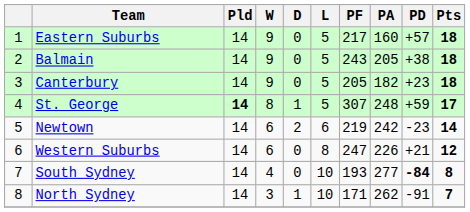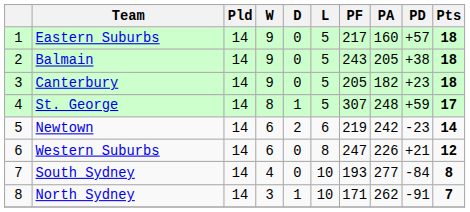(240, 106) bold -> (240, 106) normal
(417, 173) bold -> (417, 173) normal
